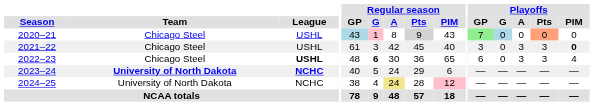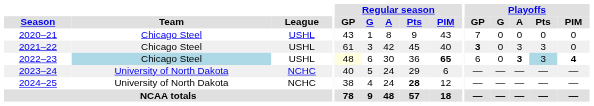(355, 34) lightblue background -> (348, 34) no background
(376, 34) pink background -> (370, 34) no background
(419, 34) lightgrey background -> (414, 34) no background
(481, 34) lightgreen background -> (478, 34) no background
(503, 34) lightblue background -> (500, 34) no background
(544, 34) lightsalmon background -> (543, 34) no background
(481, 46) normal -> (478, 46) bold
(574, 46) bold -> (573, 46) normal
(175, 59) no background -> (171, 59) lightblue background
(309, 59) bold -> (302, 59) normal
(355, 59) no background -> (348, 59) lightyellow background
(376, 59) bold -> (370, 59) normal
(449, 59) normal -> (446, 59) bold
(521, 59) normal -> (519, 59) bold
(544, 59) no background -> (543, 59) lightblue background
(574, 59) normal -> (573, 59) bold
(175, 71) bold -> (171, 71) normal
(309, 71) bold -> (302, 71) normal
(394, 83) khaki background -> (389, 83) no background
(419, 83) normal -> (414, 83) bold
(449, 83) pink background -> (446, 83) no background
